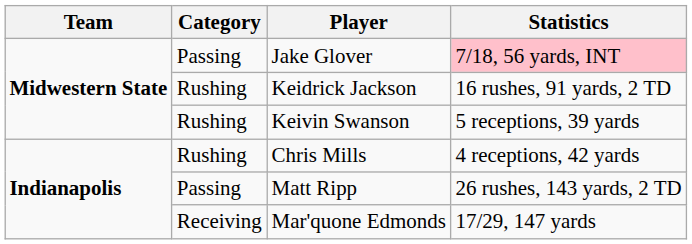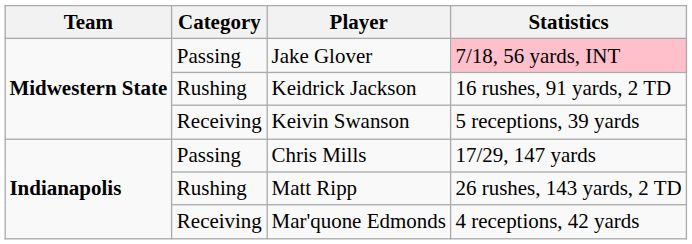(212, 121) Rushing -> (219, 121) Receiving
(212, 155) Rushing -> (209, 155) Passing
(547, 155) 4 receptions, 42 yards -> (526, 155) 17/29, 147 yards
(209, 188) Passing -> (212, 188) Rushing
(526, 221) 17/29, 147 yards -> (547, 221) 4 receptions, 42 yards
